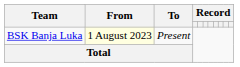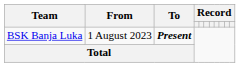(120, 35) lightyellow background -> (120, 35) no background
(174, 35) normal -> (174, 35) bold
